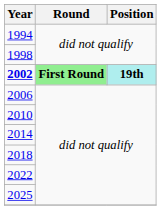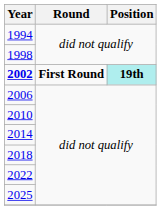(71, 74) lightgreen background -> (71, 74) no background
